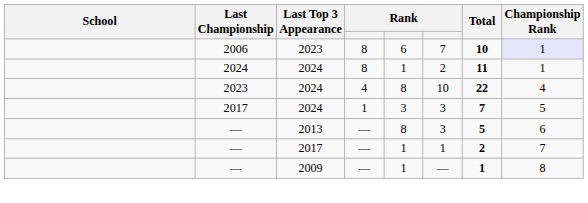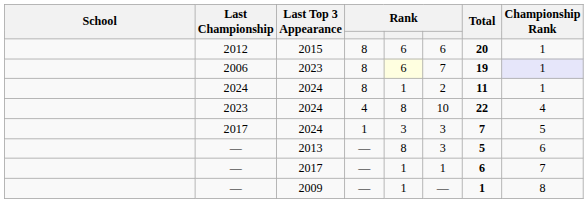+ row: (236, 49)
(404, 49) no background -> (404, 69) lightyellow background
(482, 49) 10 -> (482, 69) 19
(482, 148) 2 -> (482, 168) 6
